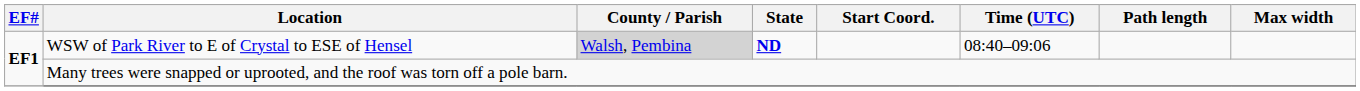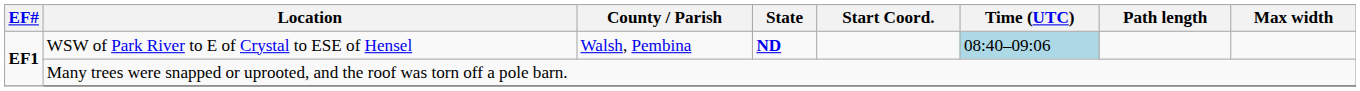(636, 45) lightgrey background -> (636, 45) no background
(1007, 45) no background -> (1007, 45) lightblue background
